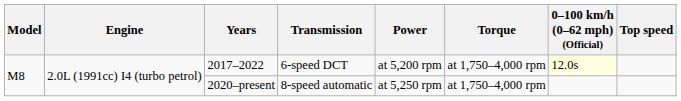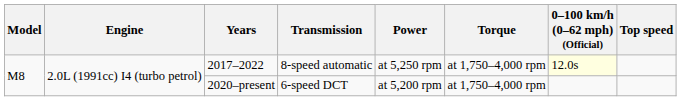(314, 65) 6-speed DCT -> (326, 65) 8-speed automatic
(410, 65) at 5,200 rpm -> (410, 65) at 5,250 rpm
(326, 86) 8-speed automatic -> (314, 86) 6-speed DCT
(410, 86) at 5,250 rpm -> (410, 86) at 5,200 rpm
